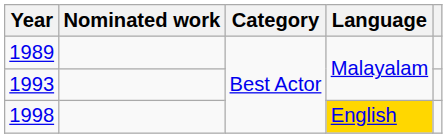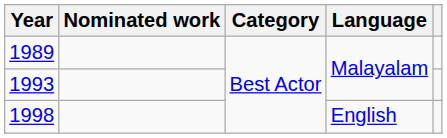(364, 116) gold background -> (364, 116) no background
